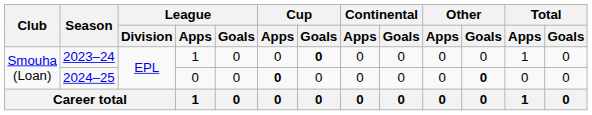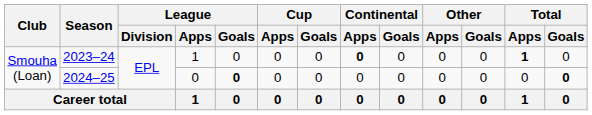(319, 57) bold -> (319, 57) normal
(360, 57) normal -> (360, 57) bold
(525, 57) normal -> (525, 57) bold
(236, 78) normal -> (236, 78) bold
(278, 78) bold -> (278, 78) normal
(483, 78) bold -> (483, 78) normal
(566, 78) normal -> (566, 78) bold
